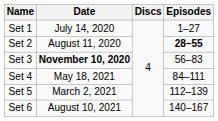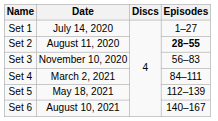(84, 60) bold -> (83, 60) normal
(84, 76) May 18, 2021 -> (83, 76) March 2, 2021
(84, 92) March 2, 2021 -> (83, 92) May 18, 2021
